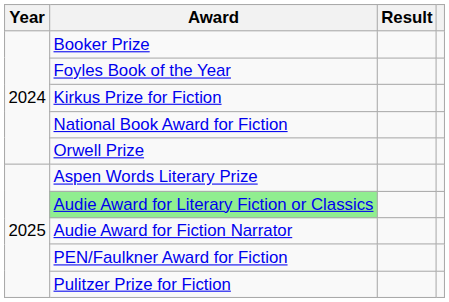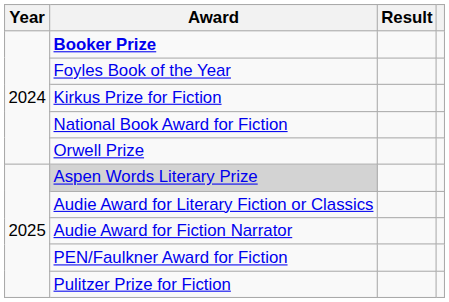(102, 44) normal -> (105, 44) bold
(156, 177) no background -> (156, 177) lightgrey background
(213, 204) lightgreen background -> (213, 204) no background
